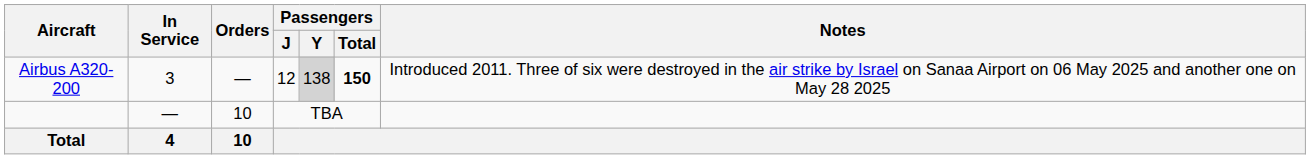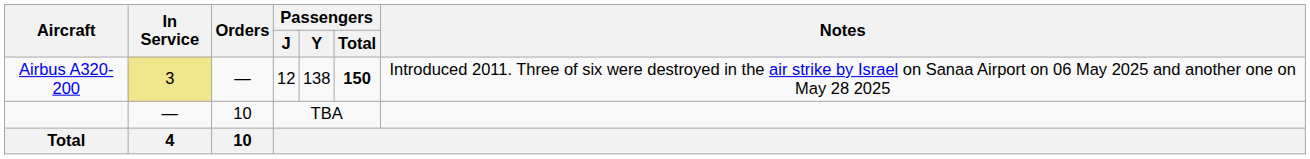(170, 79) no background -> (170, 79) khaki background
(317, 79) lightgrey background -> (317, 79) no background
